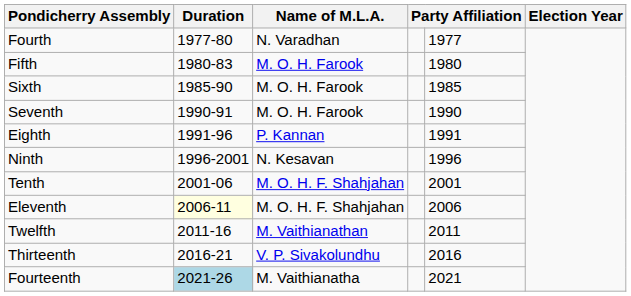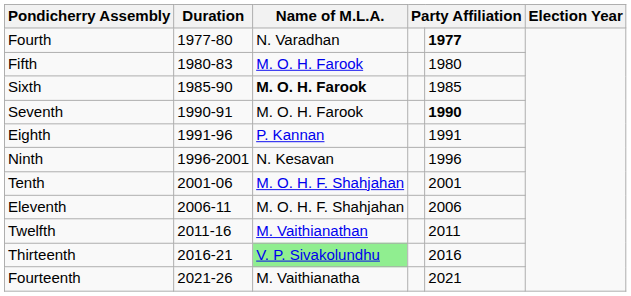(445, 40) normal -> (445, 40) bold
(310, 87) normal -> (311, 87) bold
(445, 111) normal -> (445, 111) bold
(204, 207) lightyellow background -> (204, 207) no background
(318, 254) no background -> (318, 254) lightgreen background
(205, 278) lightblue background -> (205, 278) no background
